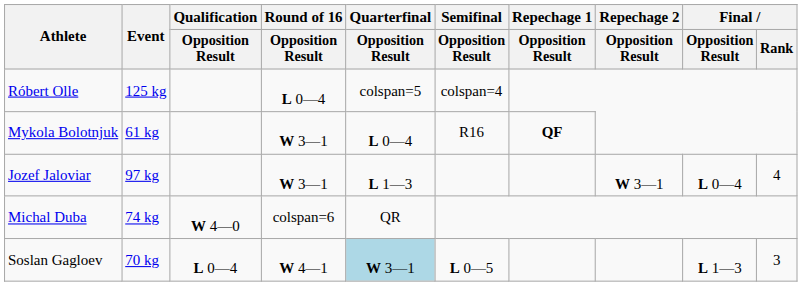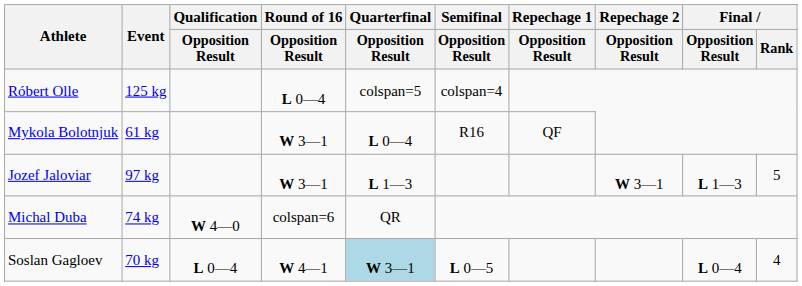(552, 133) bold -> (552, 133) normal
(720, 184) L 0—4 -> (720, 184) L 1—3
(777, 175) 4 -> (777, 175) 5
(720, 269) L 1—3 -> (720, 269) L 0—4
(777, 260) 3 -> (777, 260) 4
